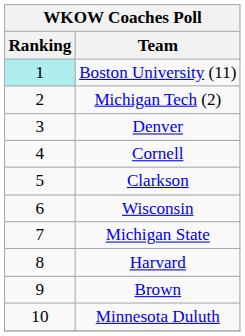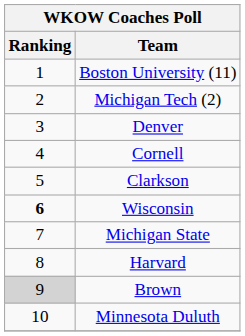(40, 72) paleturquoise background -> (40, 72) no background
(40, 208) normal -> (40, 208) bold
(40, 289) no background -> (40, 289) lightgrey background
